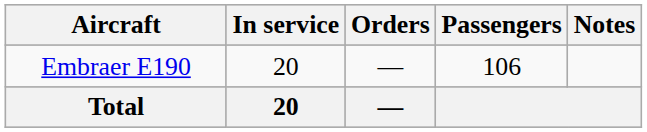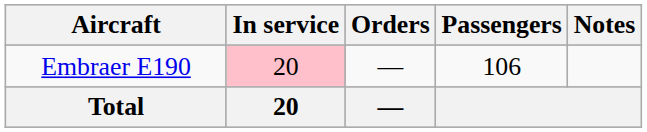(286, 65) no background -> (286, 65) pink background
